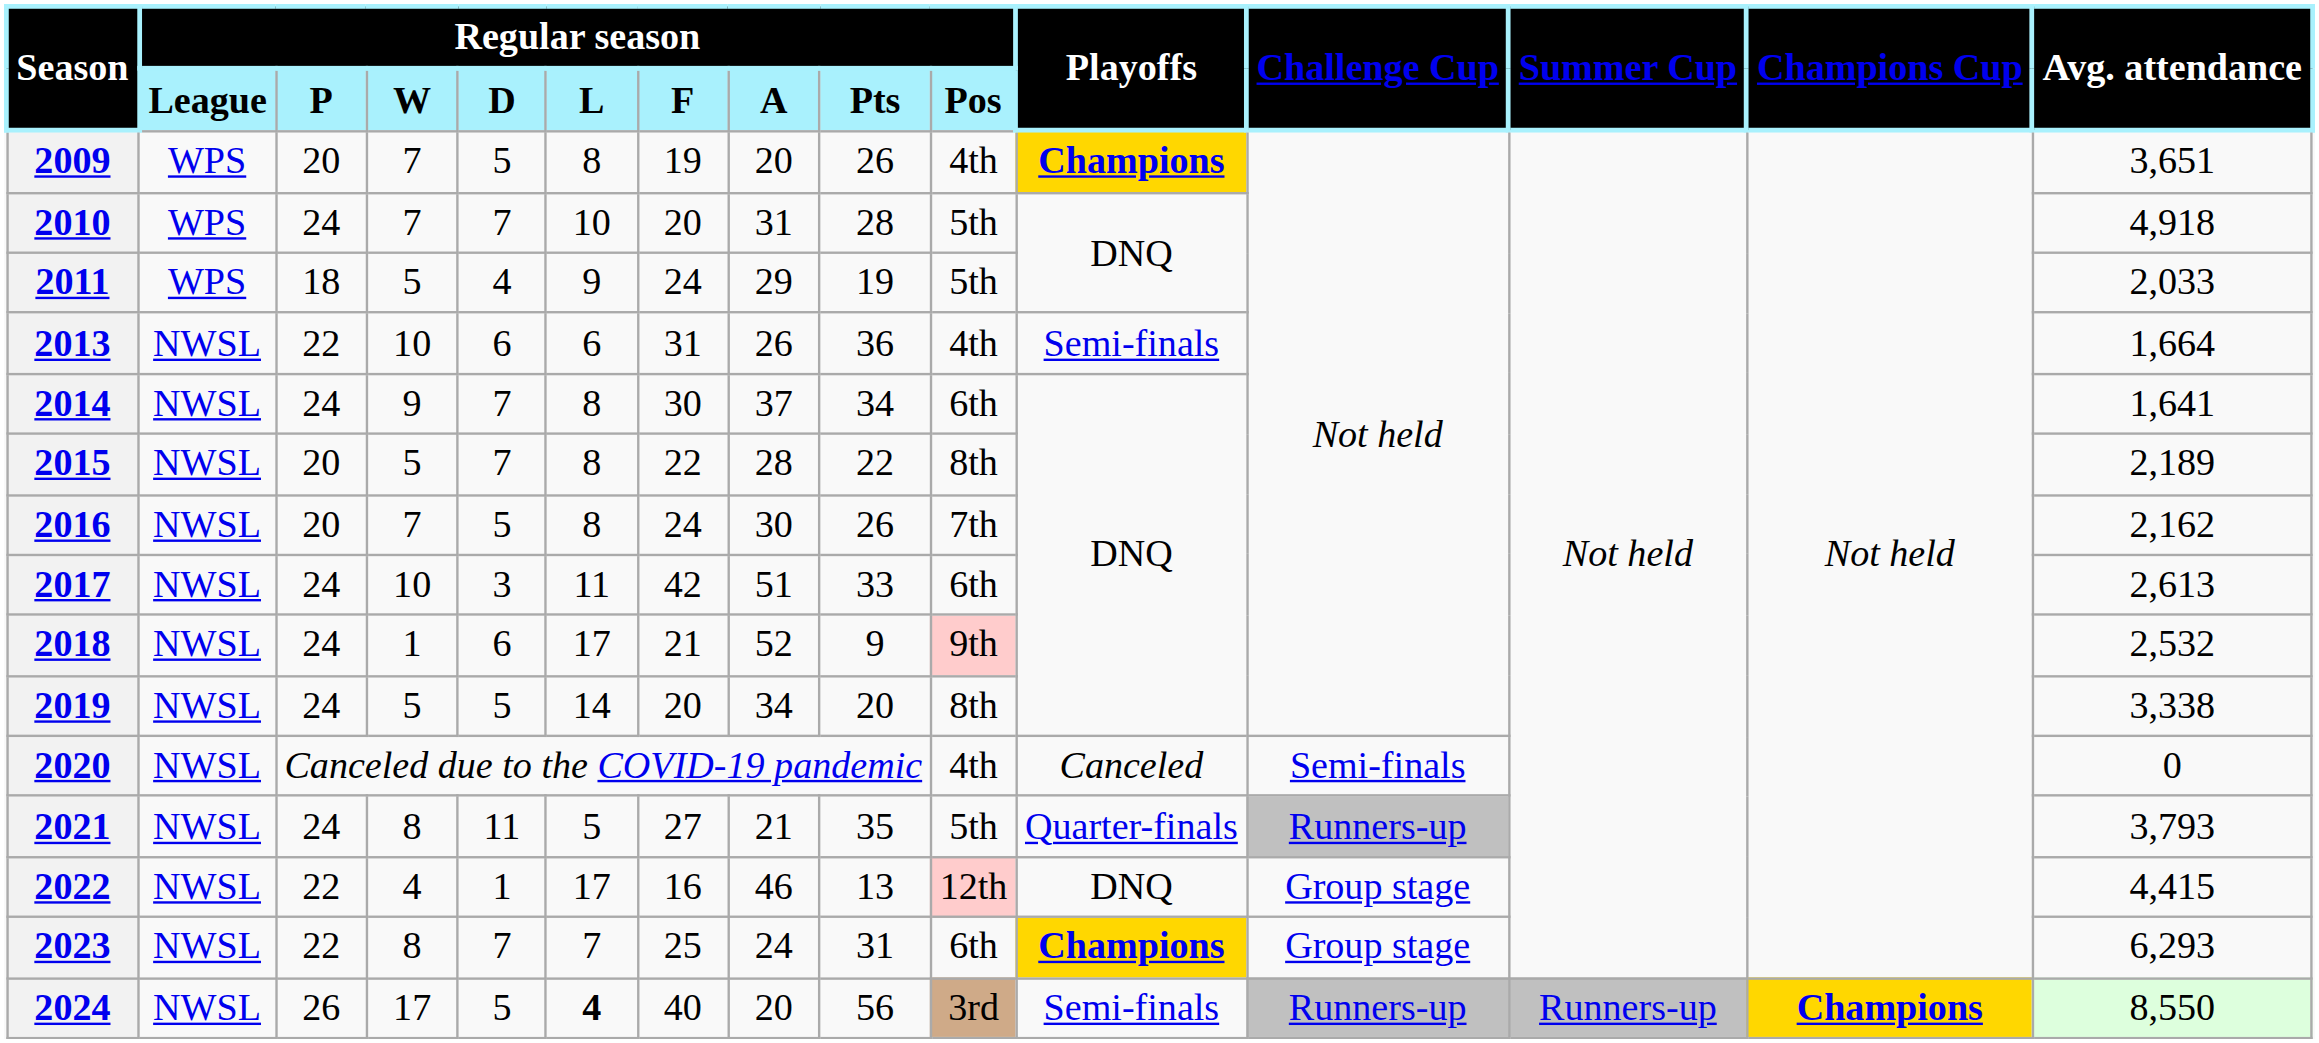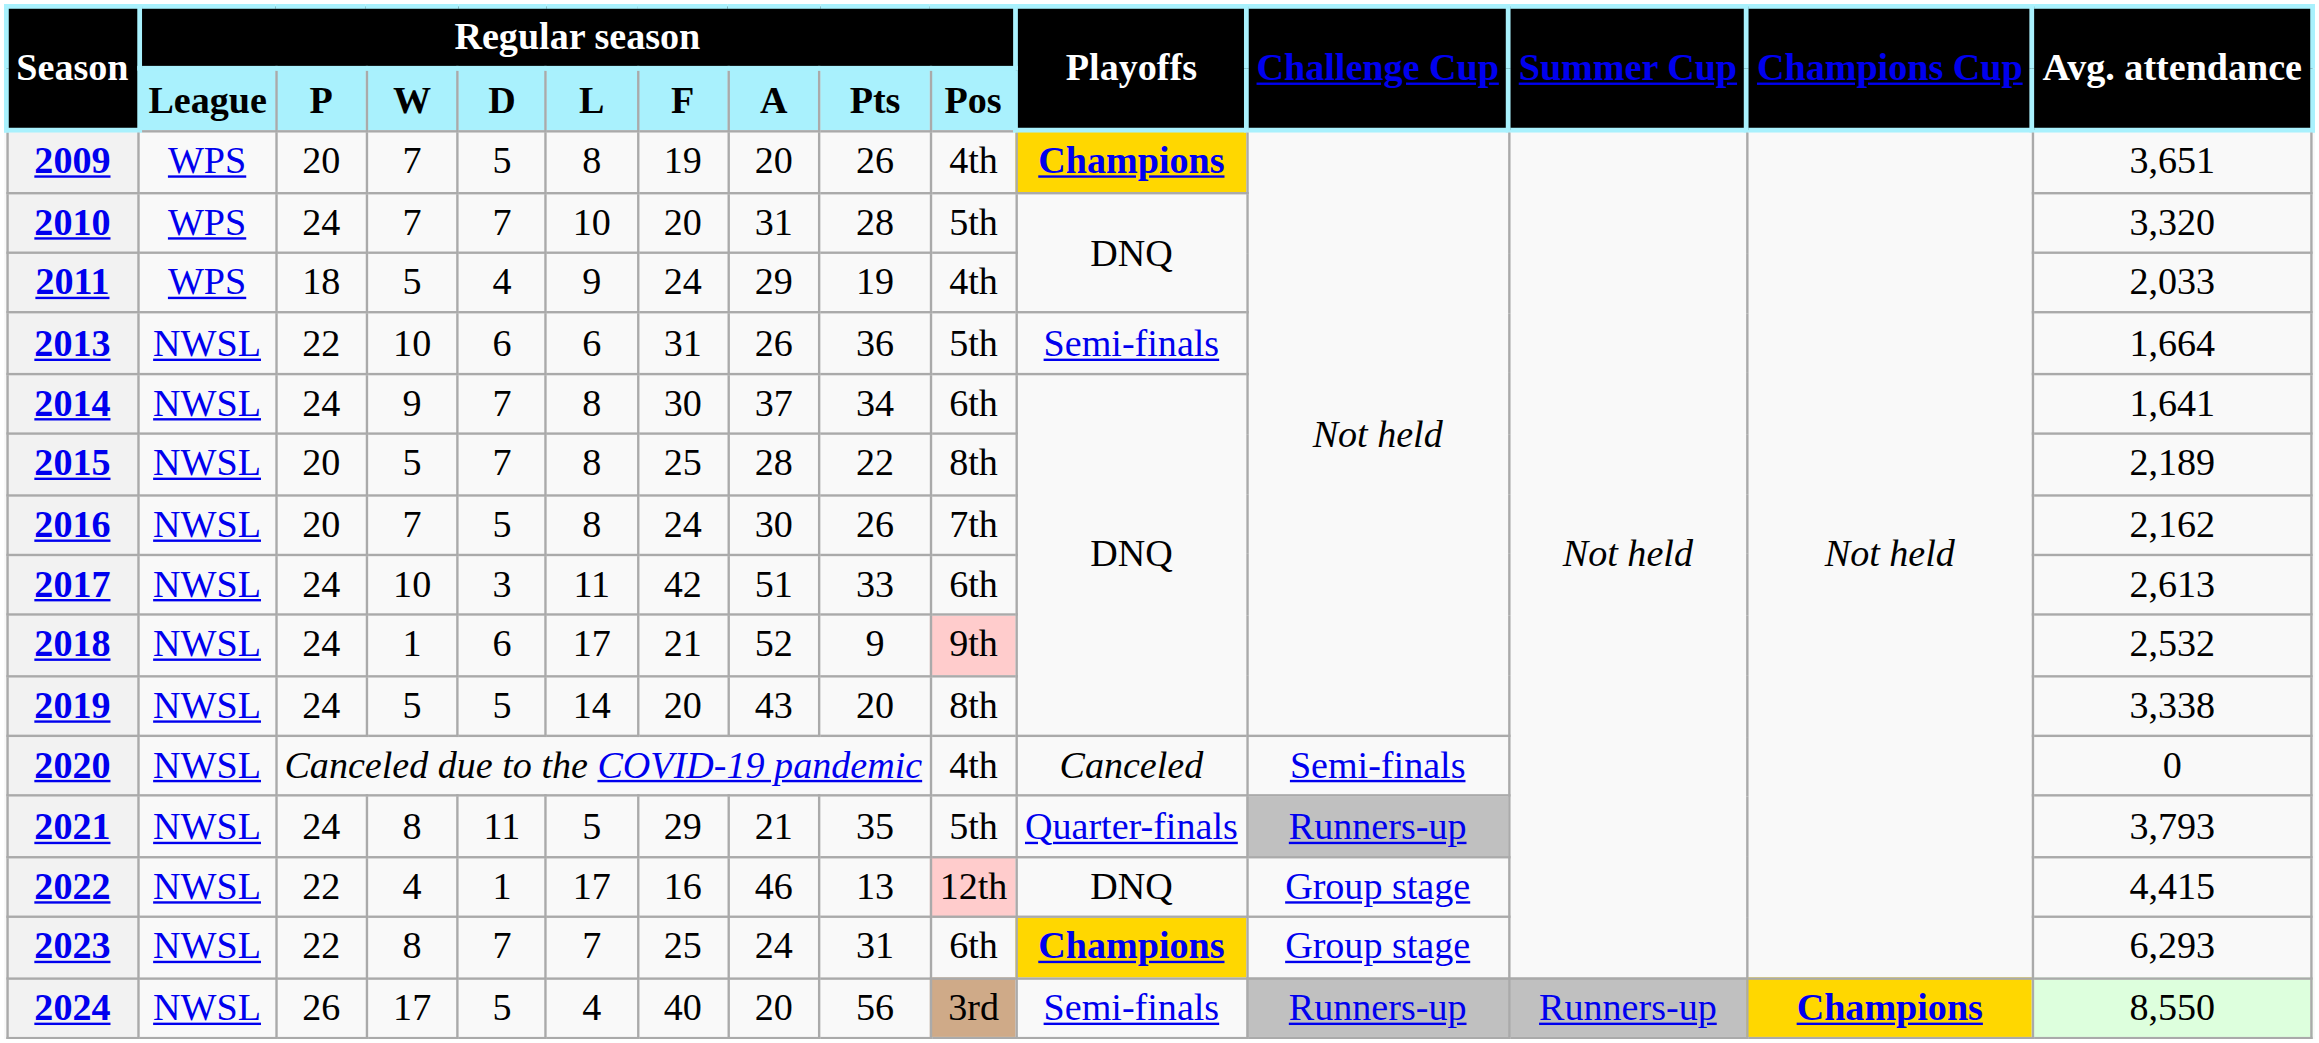(2172, 221) 4,918 -> (2172, 221) 3,320
(974, 282) 5th -> (974, 282) 4th
(974, 342) 4th -> (974, 342) 5th
(683, 463) 22 -> (683, 463) 25
(774, 704) 34 -> (774, 704) 43
(683, 825) 27 -> (683, 825) 29
(592, 1006) bold -> (592, 1006) normal
